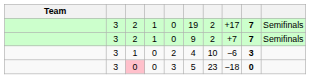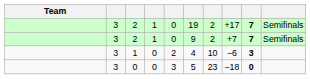(135, 67) pink background -> (135, 67) no background
